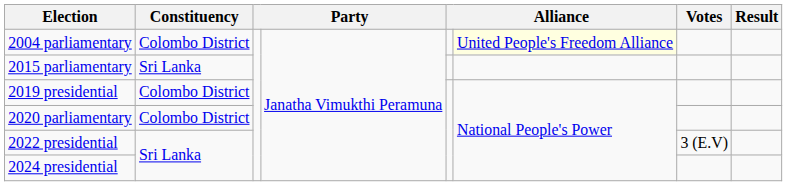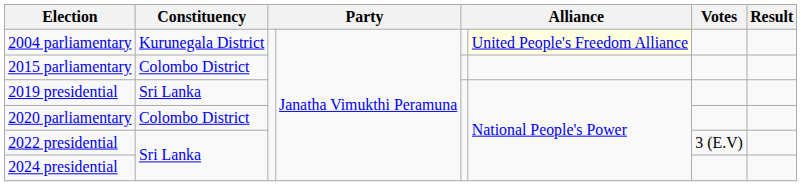(194, 42) Colombo District -> (202, 42) Kurunegala District
(170, 67) Sri Lanka -> (194, 67) Colombo District
(194, 92) Colombo District -> (170, 92) Sri Lanka
